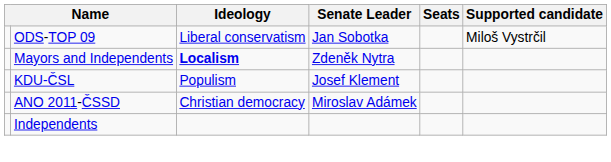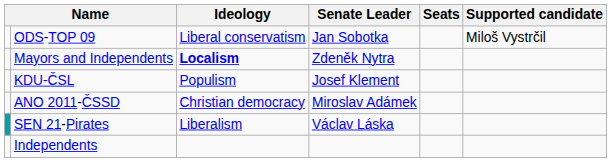+ row: (61, 124)
